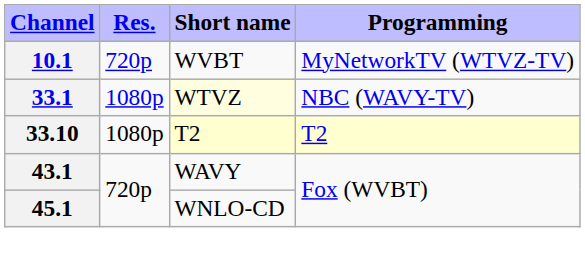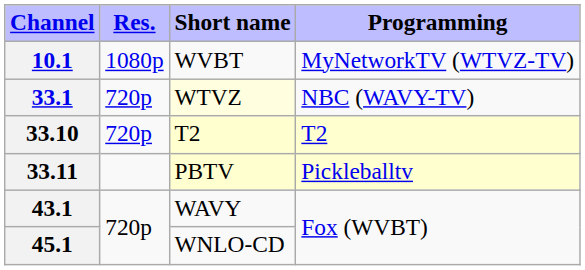(129, 60) 720p -> (134, 60) 1080p
(134, 97) 1080p -> (129, 97) 720p
(134, 134) 1080p -> (129, 134) 720p
+ row: (52, 171)
